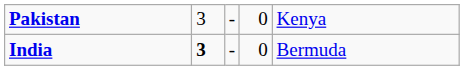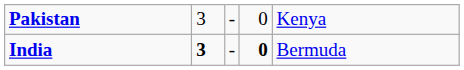(263, 49) normal -> (263, 49) bold
